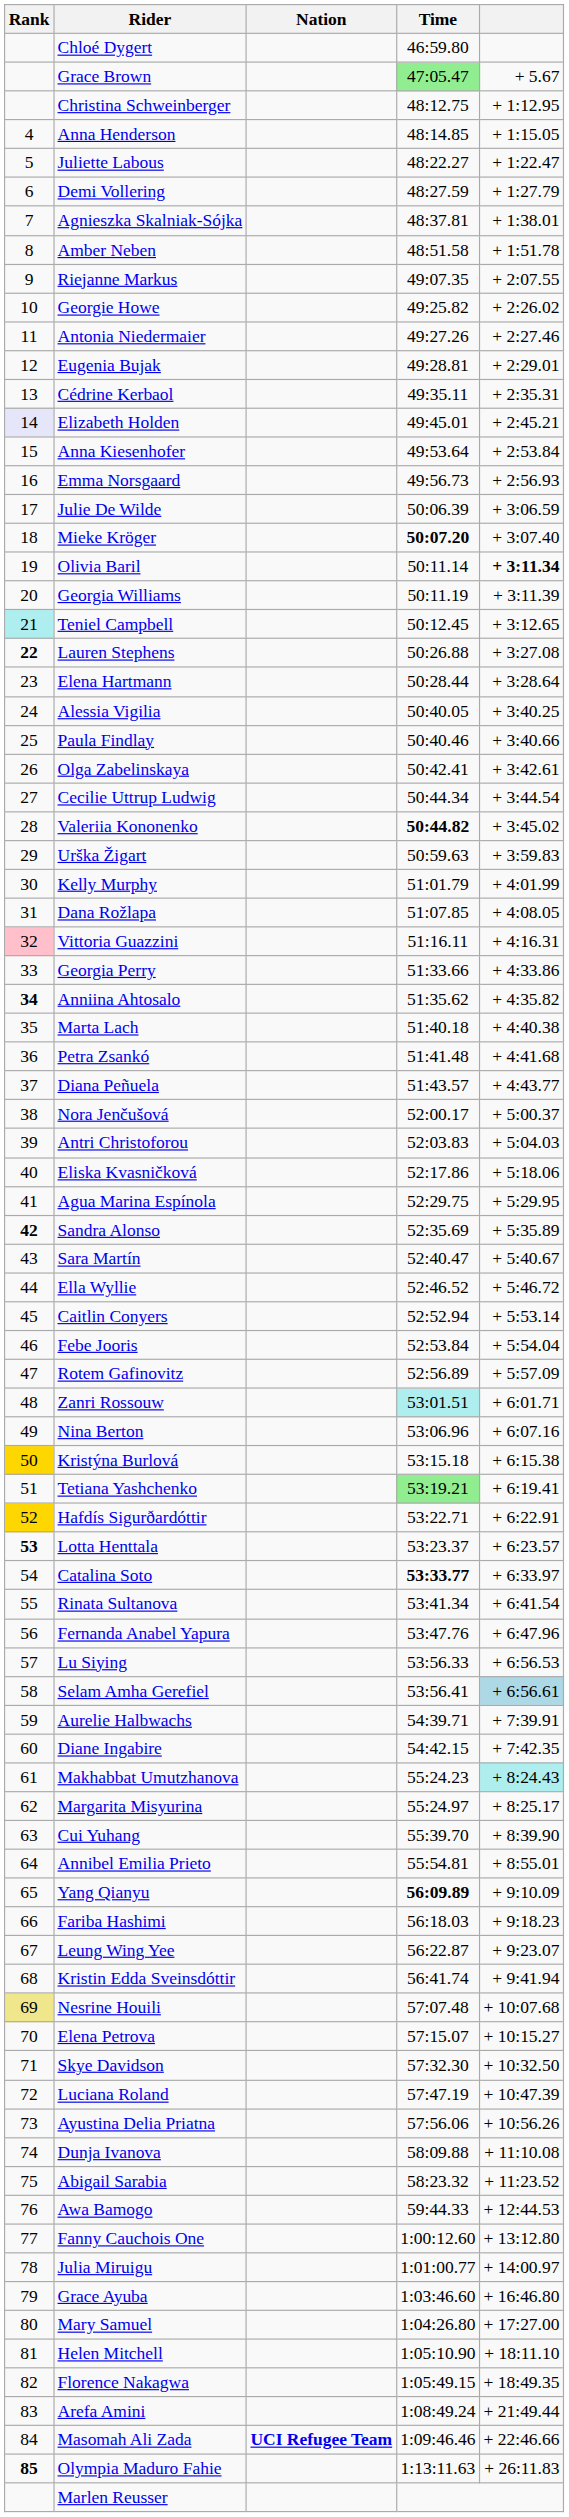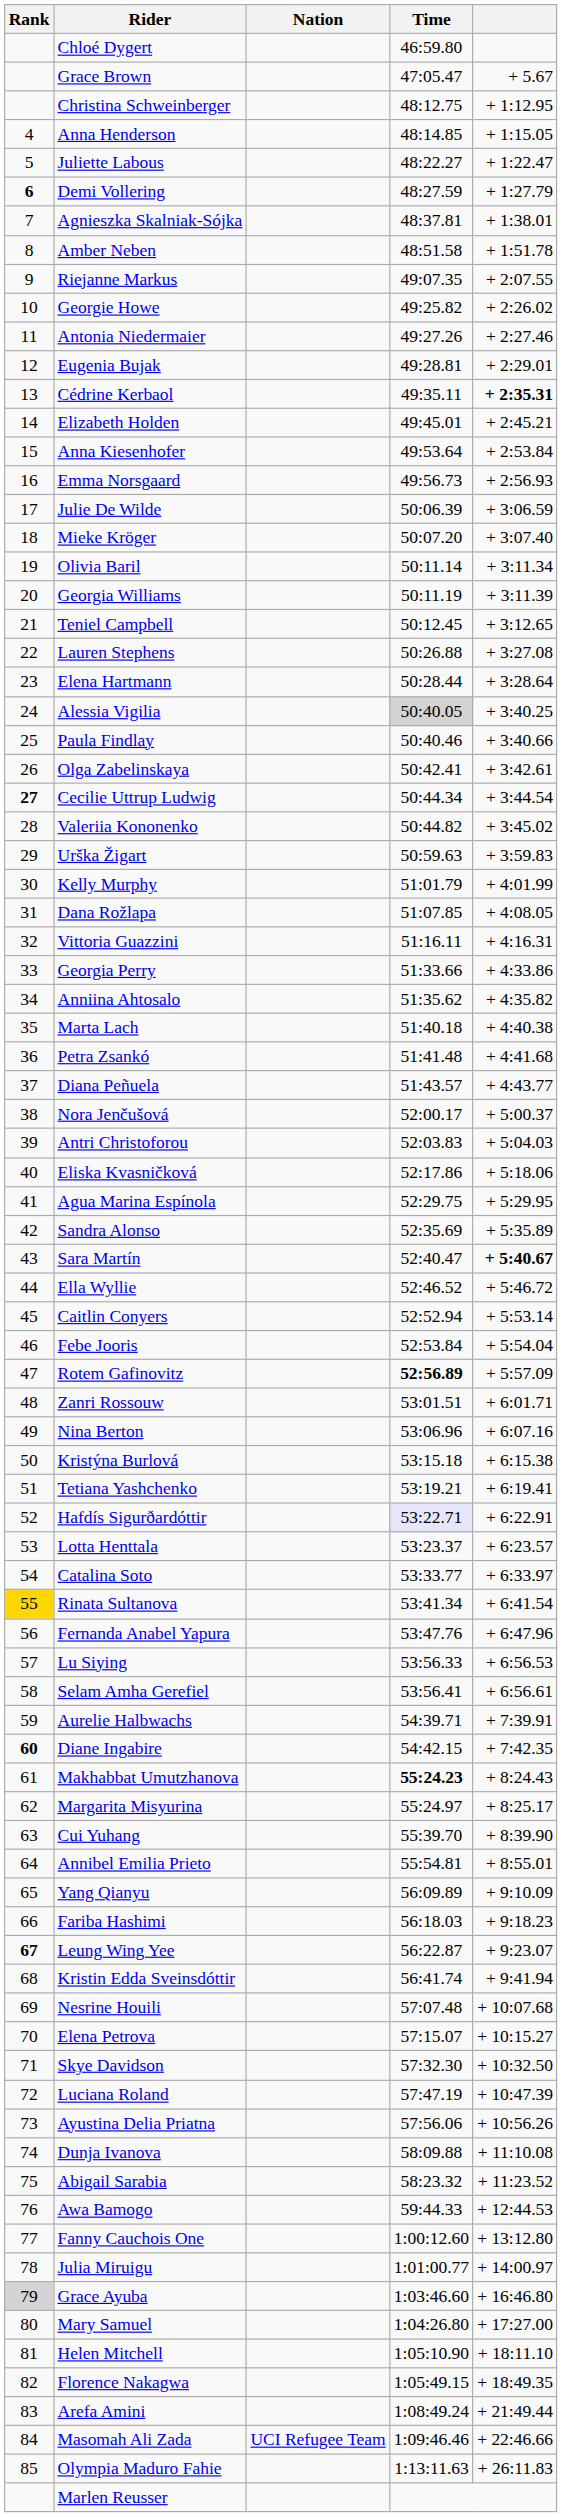(438, 76) lightgreen background -> (431, 76) no background
(29, 192) normal -> (29, 192) bold
(526, 393) normal -> (519, 393) bold
(29, 422) lavender background -> (29, 422) no background
(438, 537) bold -> (431, 537) normal
(526, 566) bold -> (520, 566) normal
(29, 624) paleturquoise background -> (29, 624) no background
(29, 653) bold -> (29, 653) normal
(438, 710) no background -> (431, 710) lightgrey background
(29, 797) normal -> (29, 797) bold
(438, 826) bold -> (431, 826) normal
(29, 941) pink background -> (29, 941) no background
(29, 999) bold -> (29, 999) normal
(29, 1229) bold -> (29, 1229) normal
(526, 1258) normal -> (519, 1258) bold
(438, 1373) normal -> (431, 1373) bold
(438, 1402) paleturquoise background -> (431, 1402) no background
(29, 1460) gold background -> (29, 1460) no background
(438, 1489) lightgreen background -> (431, 1489) no background
(29, 1517) gold background -> (29, 1517) no background
(438, 1517) no background -> (431, 1517) lavender background
(29, 1546) bold -> (29, 1546) normal
(438, 1575) bold -> (431, 1575) normal
(29, 1604) no background -> (29, 1604) gold background
(526, 1690) lightblue background -> (519, 1690) no background
(29, 1748) normal -> (29, 1748) bold
(438, 1777) normal -> (431, 1777) bold
(526, 1777) paleturquoise background -> (519, 1777) no background
(438, 1892) bold -> (431, 1892) normal
(29, 1950) normal -> (29, 1950) bold
(29, 2007) khaki background -> (29, 2007) no background
(29, 2296) no background -> (29, 2296) lightgrey background
(321, 2440) bold -> (318, 2440) normal
(29, 2468) bold -> (29, 2468) normal
